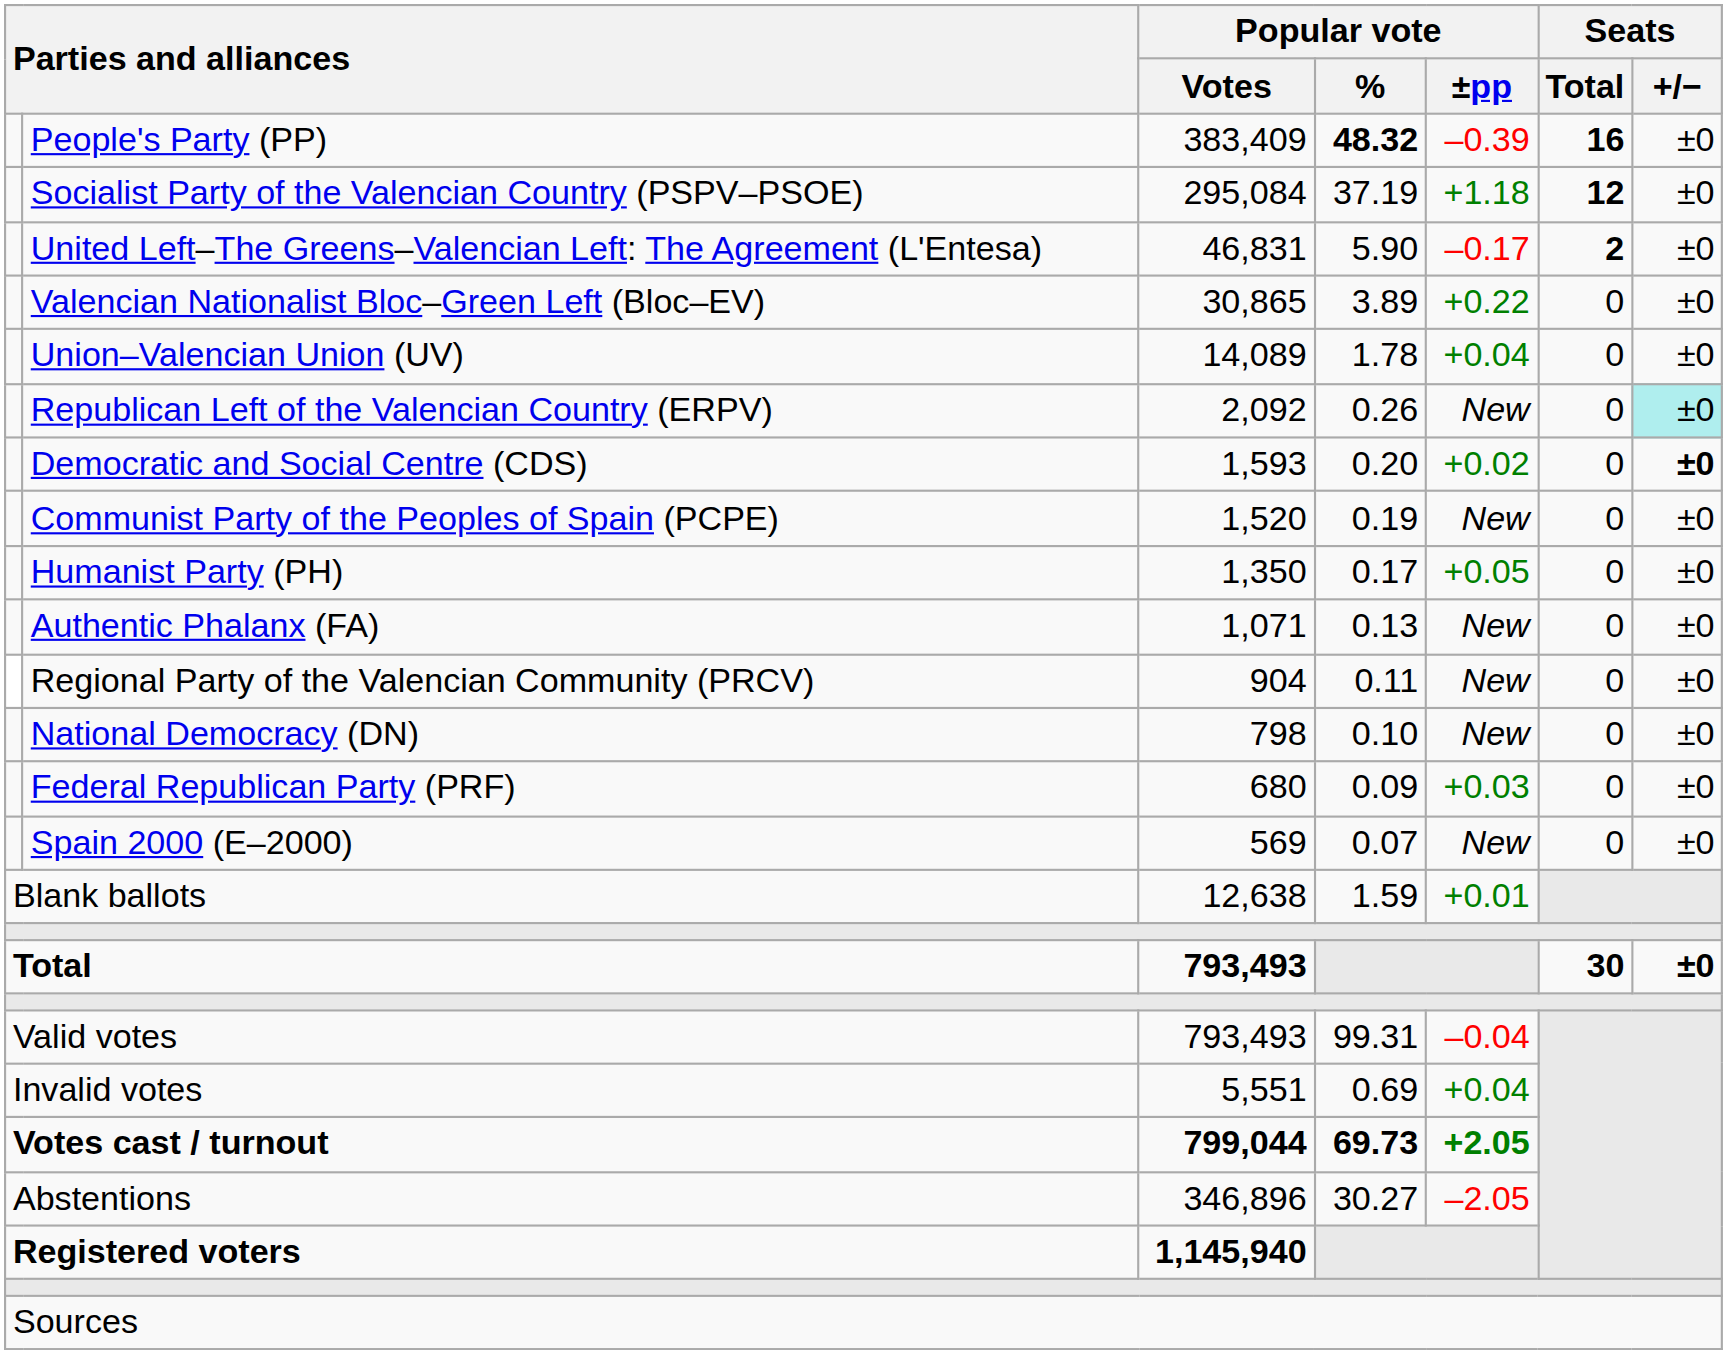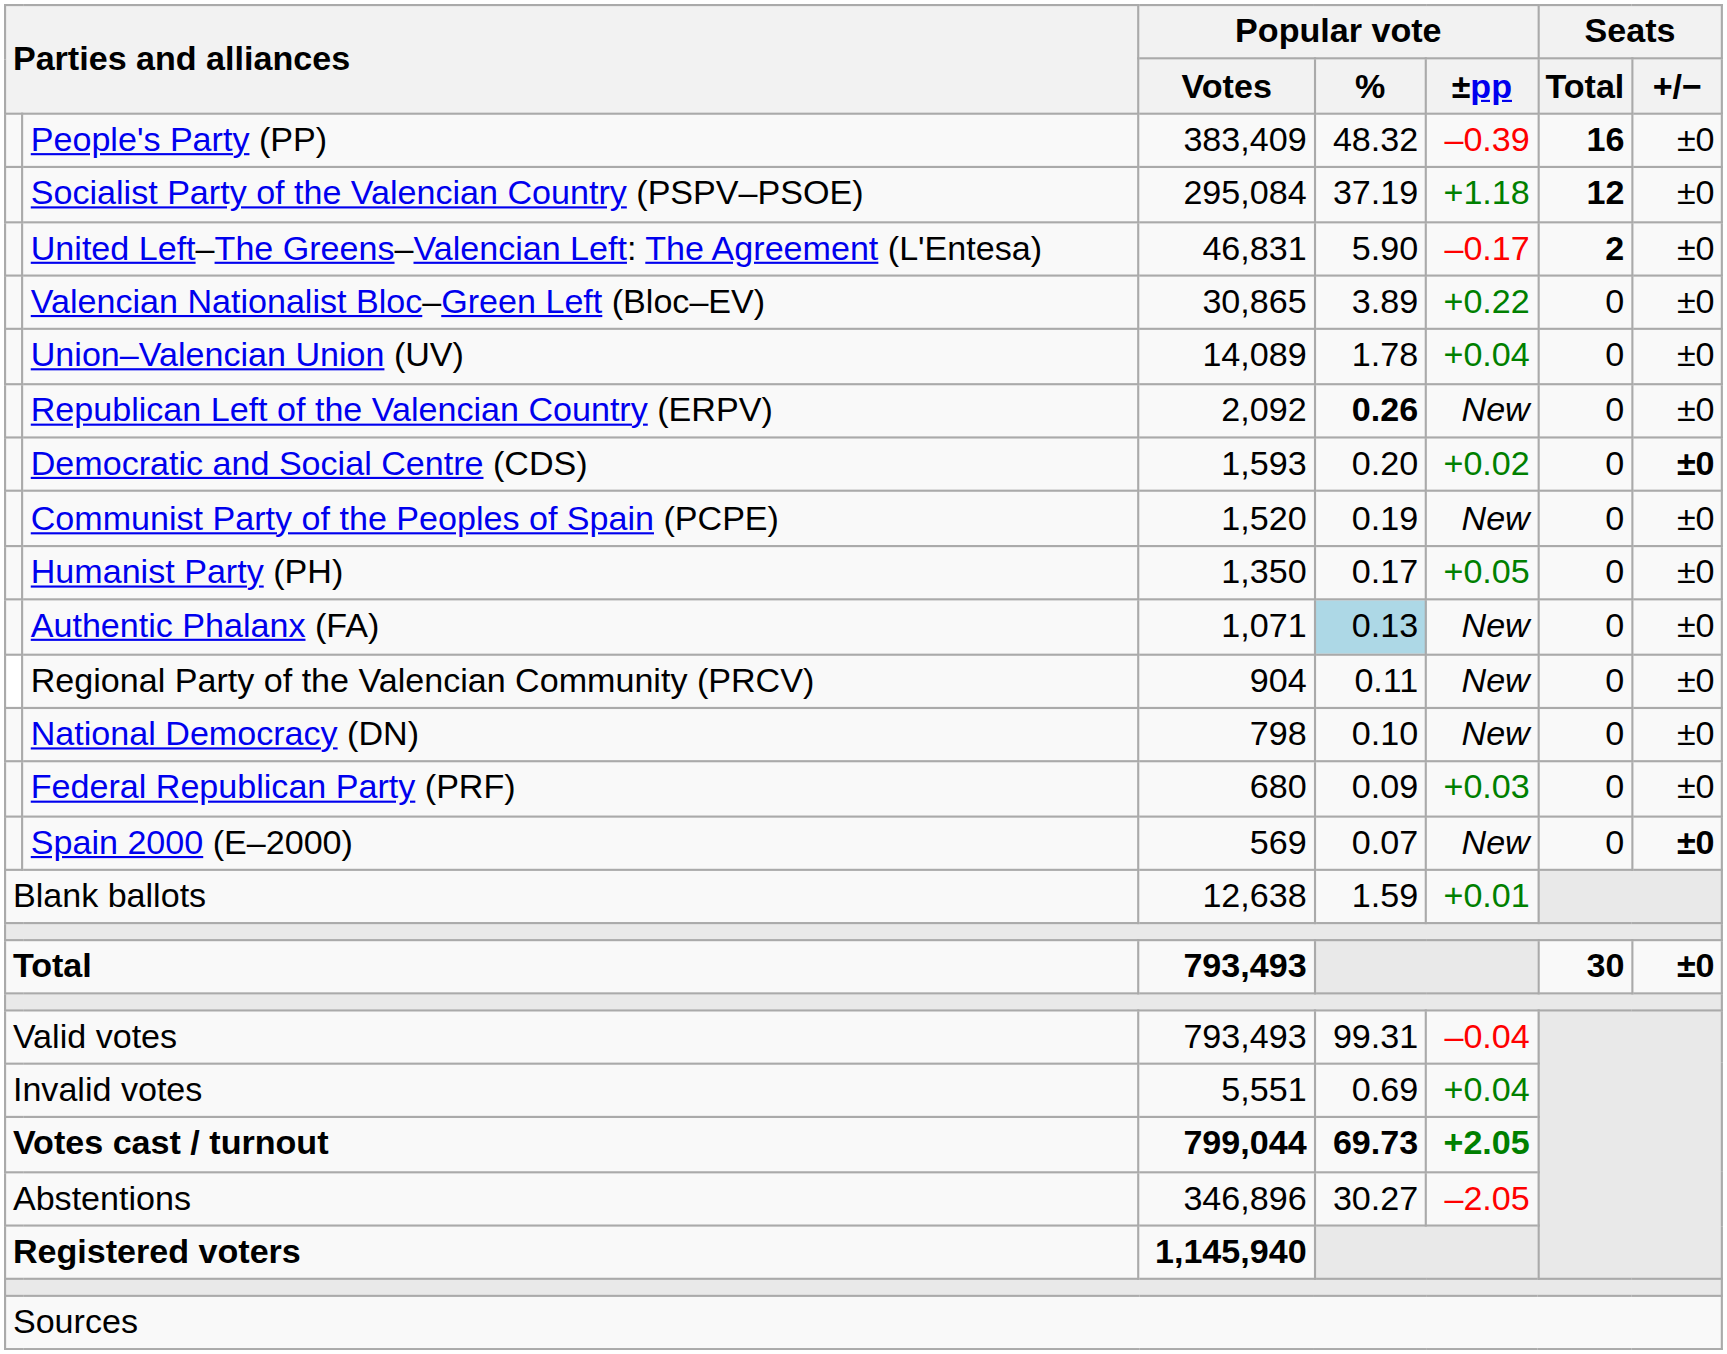(1376, 139) bold -> (1376, 139) normal
(1385, 409) normal -> (1385, 409) bold
(1696, 409) paleturquoise background -> (1696, 409) no background
(1385, 626) no background -> (1385, 626) lightblue background
(1696, 842) normal -> (1696, 842) bold
